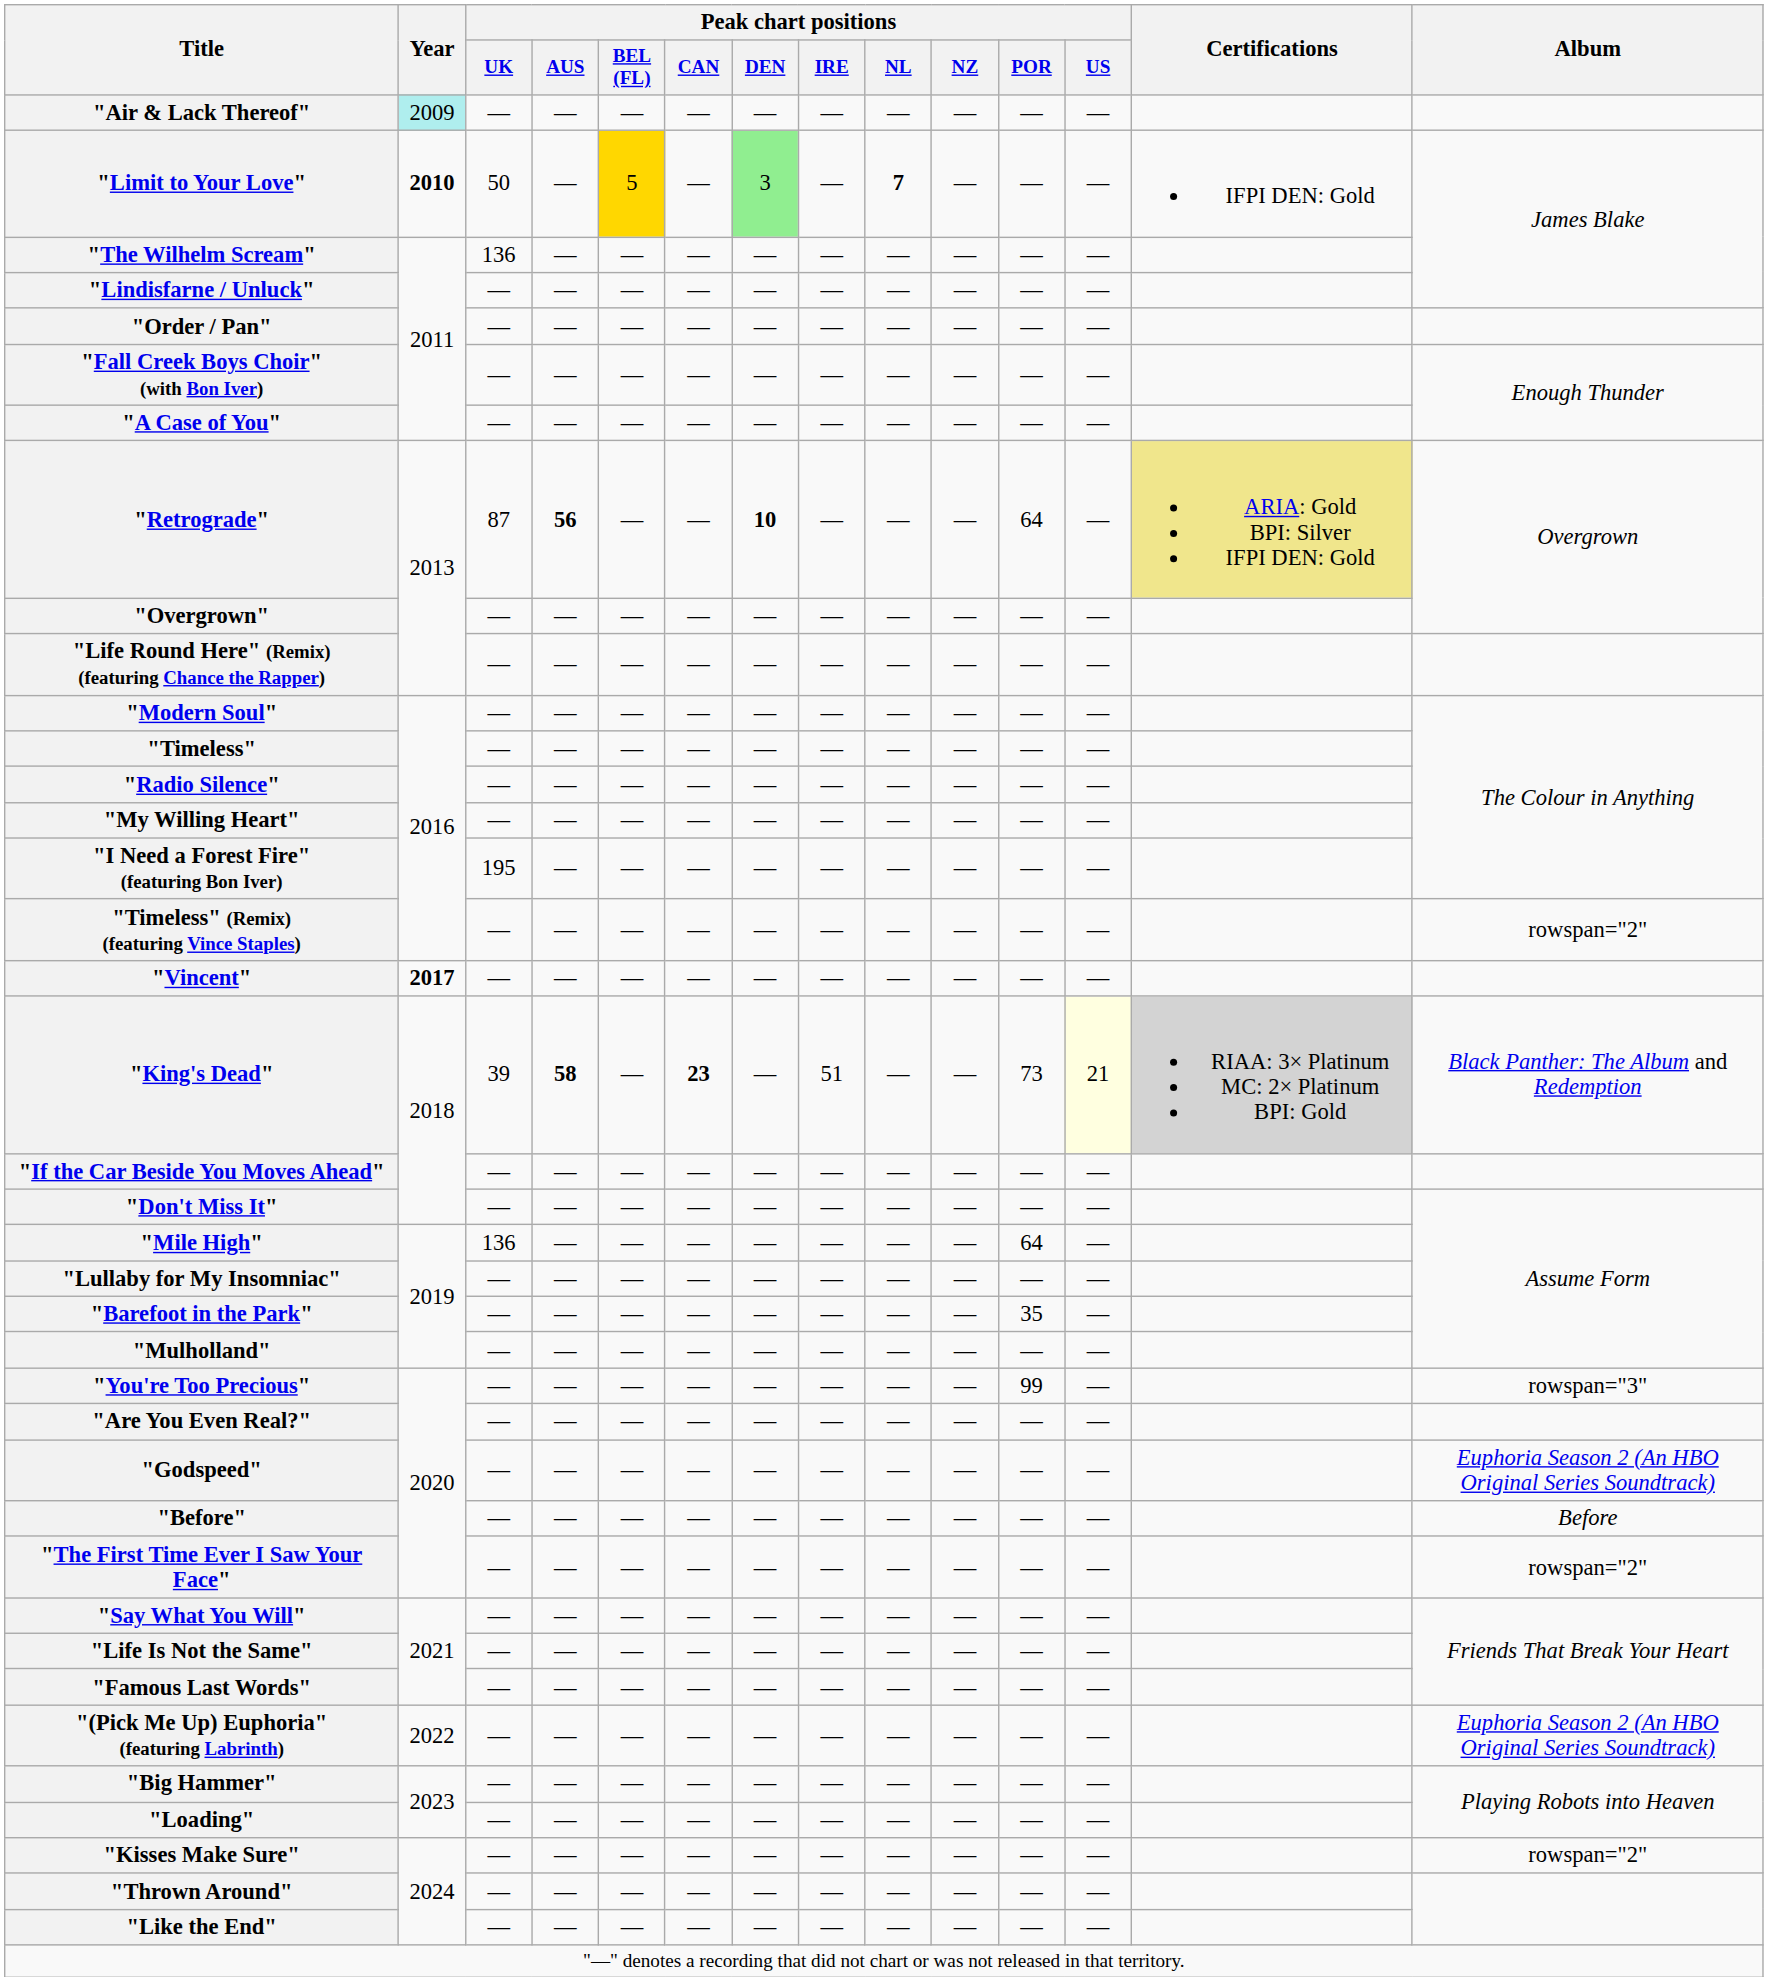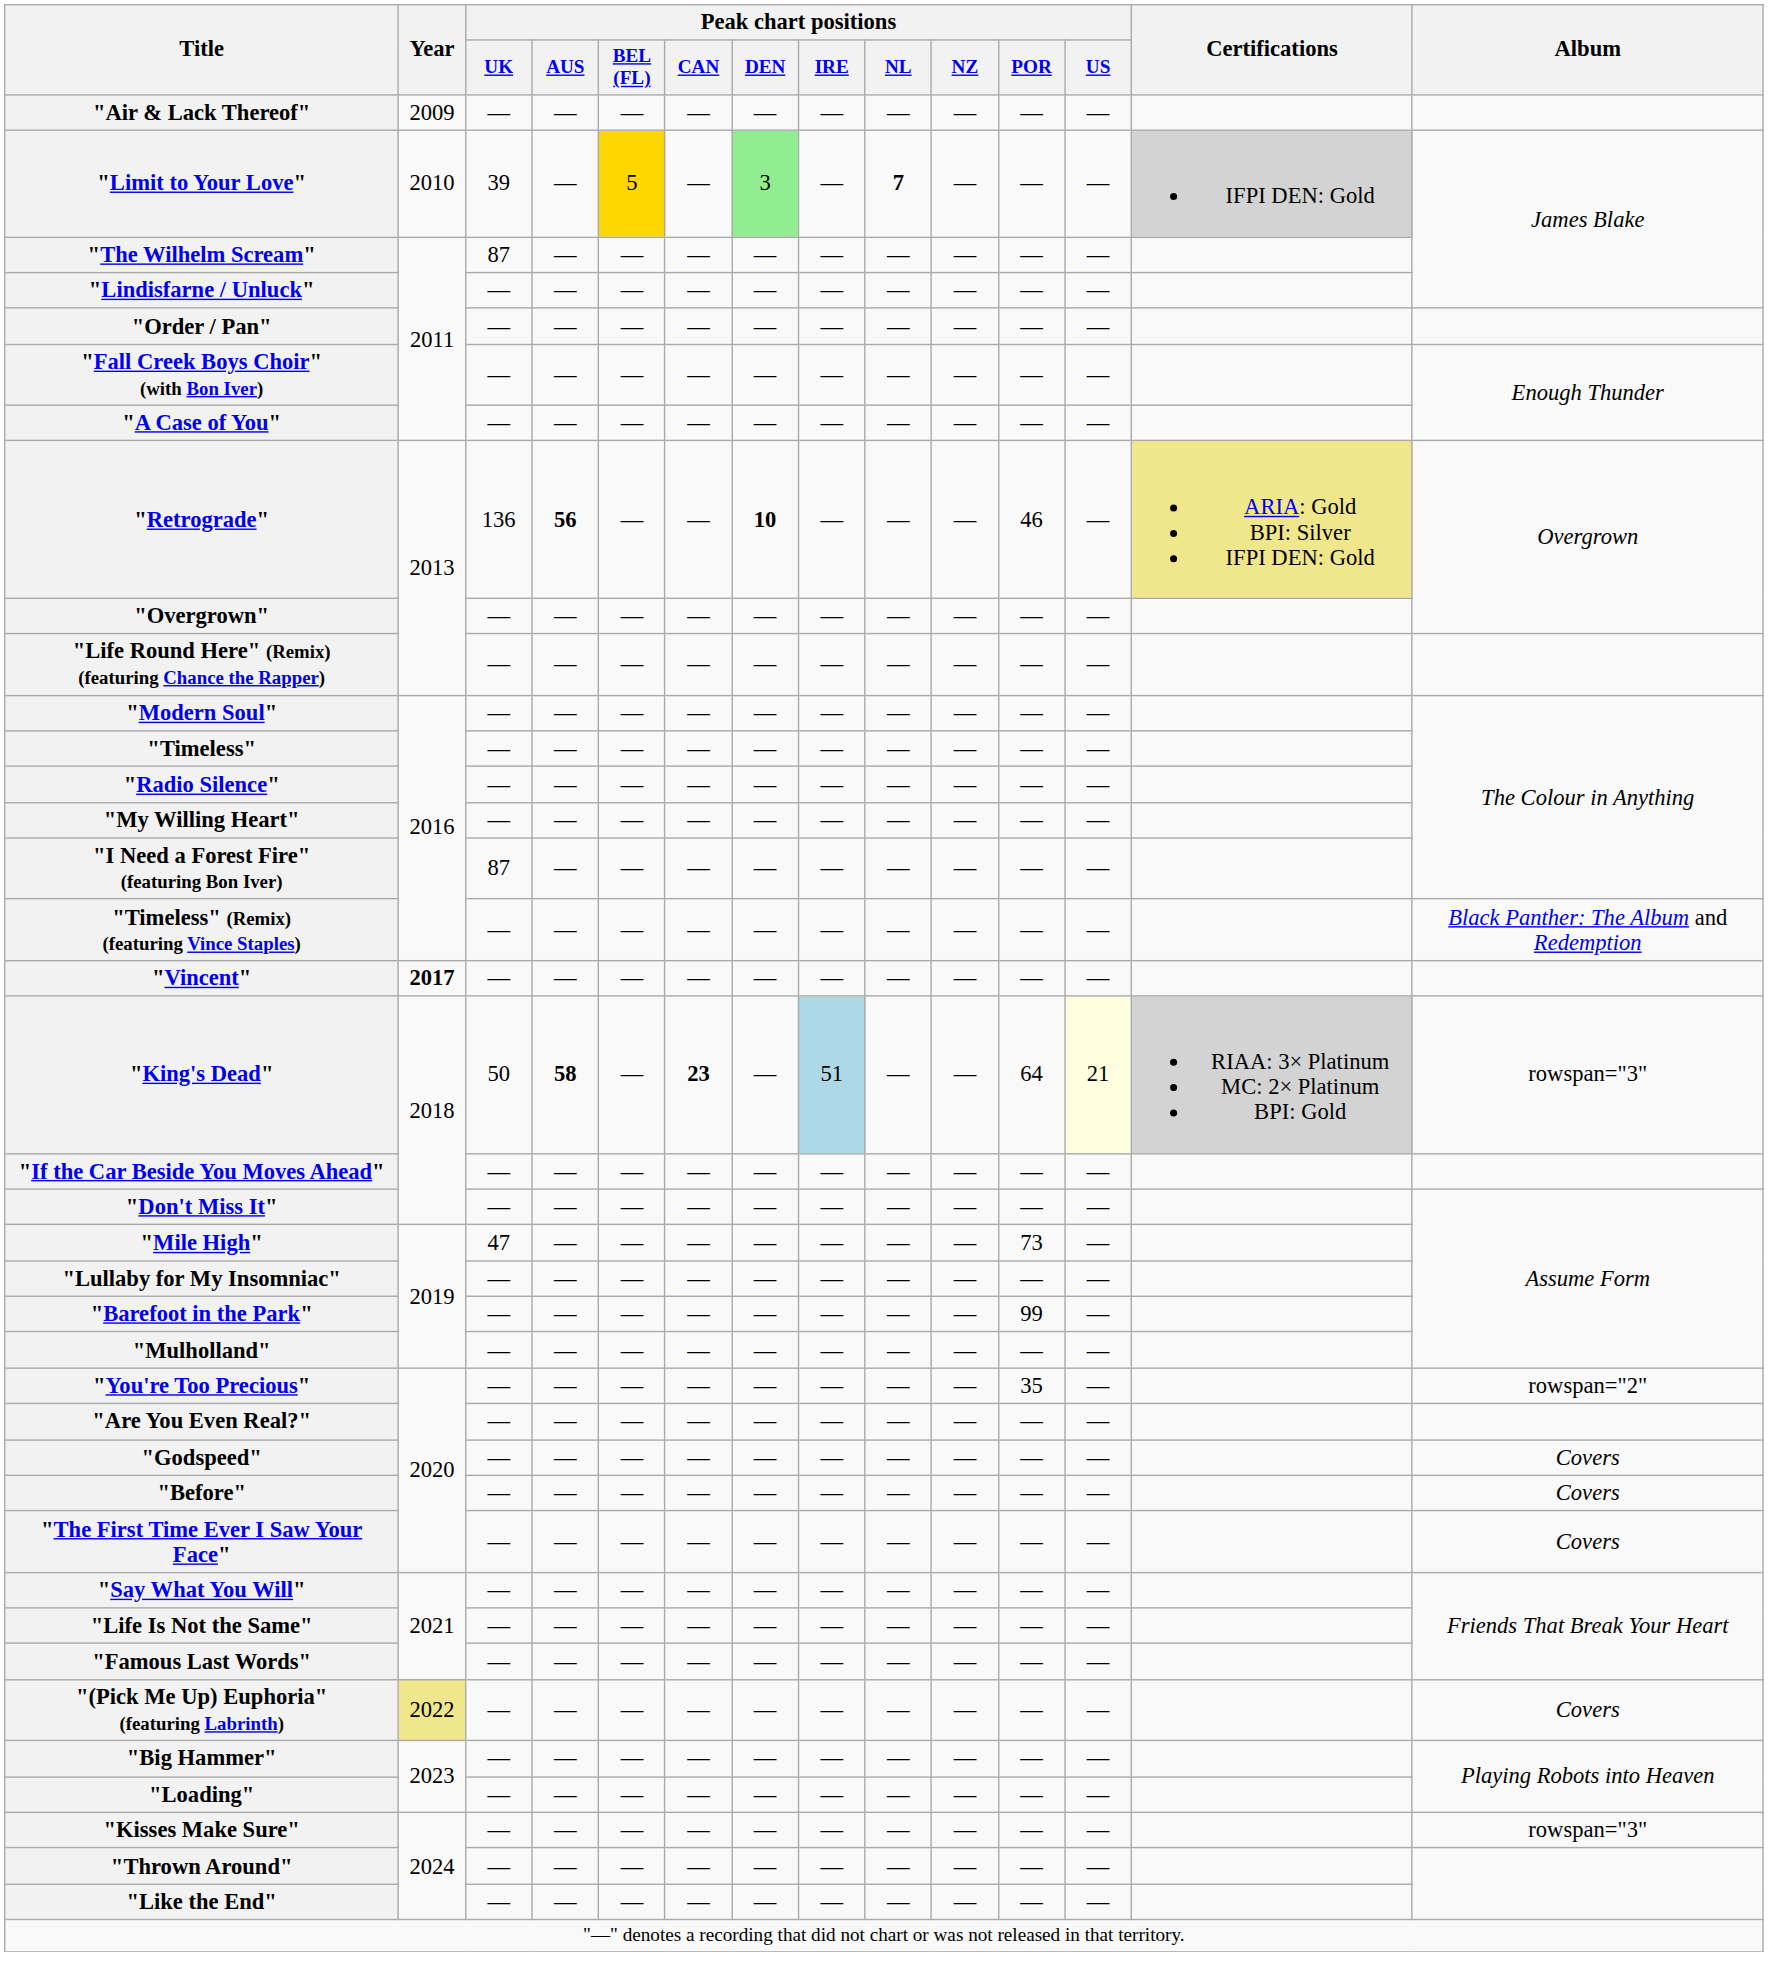(432, 112) paleturquoise background -> (432, 112) no background
(432, 183) bold -> (432, 183) normal
(499, 183) 50 -> (499, 183) 39
(1272, 196) no background -> (1272, 196) lightgrey background
(499, 254) 136 -> (499, 254) 87
(499, 519) 87 -> (499, 519) 136
(1032, 519) 64 -> (1032, 519) 46
(499, 868) 195 -> (499, 868) 87
(1588, 929) rowspan="2" -> (1588, 929) Black Panther: The Album and Redemption
(499, 1074) 39 -> (499, 1074) 50
(832, 1074) no background -> (832, 1074) lightblue background
(1032, 1074) 73 -> (1032, 1074) 64
(1588, 1074) Black Panther: The Album and Redemption -> (1588, 1074) rowspan="3"
(499, 1242) 136 -> (499, 1242) 47
(1032, 1242) 64 -> (1032, 1242) 73
(1032, 1314) 35 -> (1032, 1314) 99
(1032, 1385) 99 -> (1032, 1385) 35
(1588, 1385) rowspan="3" -> (1588, 1385) rowspan="2"
(1588, 1469) Euphoria Season 2 (An HBO Original Series Soundtrack) -> (1588, 1457) Covers
(1588, 1518) Before -> (1588, 1492) Covers
(1588, 1566) rowspan="2" -> (1588, 1541) Covers
(432, 1735) no background -> (432, 1709) khaki background
(1588, 1735) Euphoria Season 2 (An HBO Original Series Soundtrack) -> (1588, 1709) Covers
(1588, 1855) rowspan="2" -> (1588, 1829) rowspan="3"
